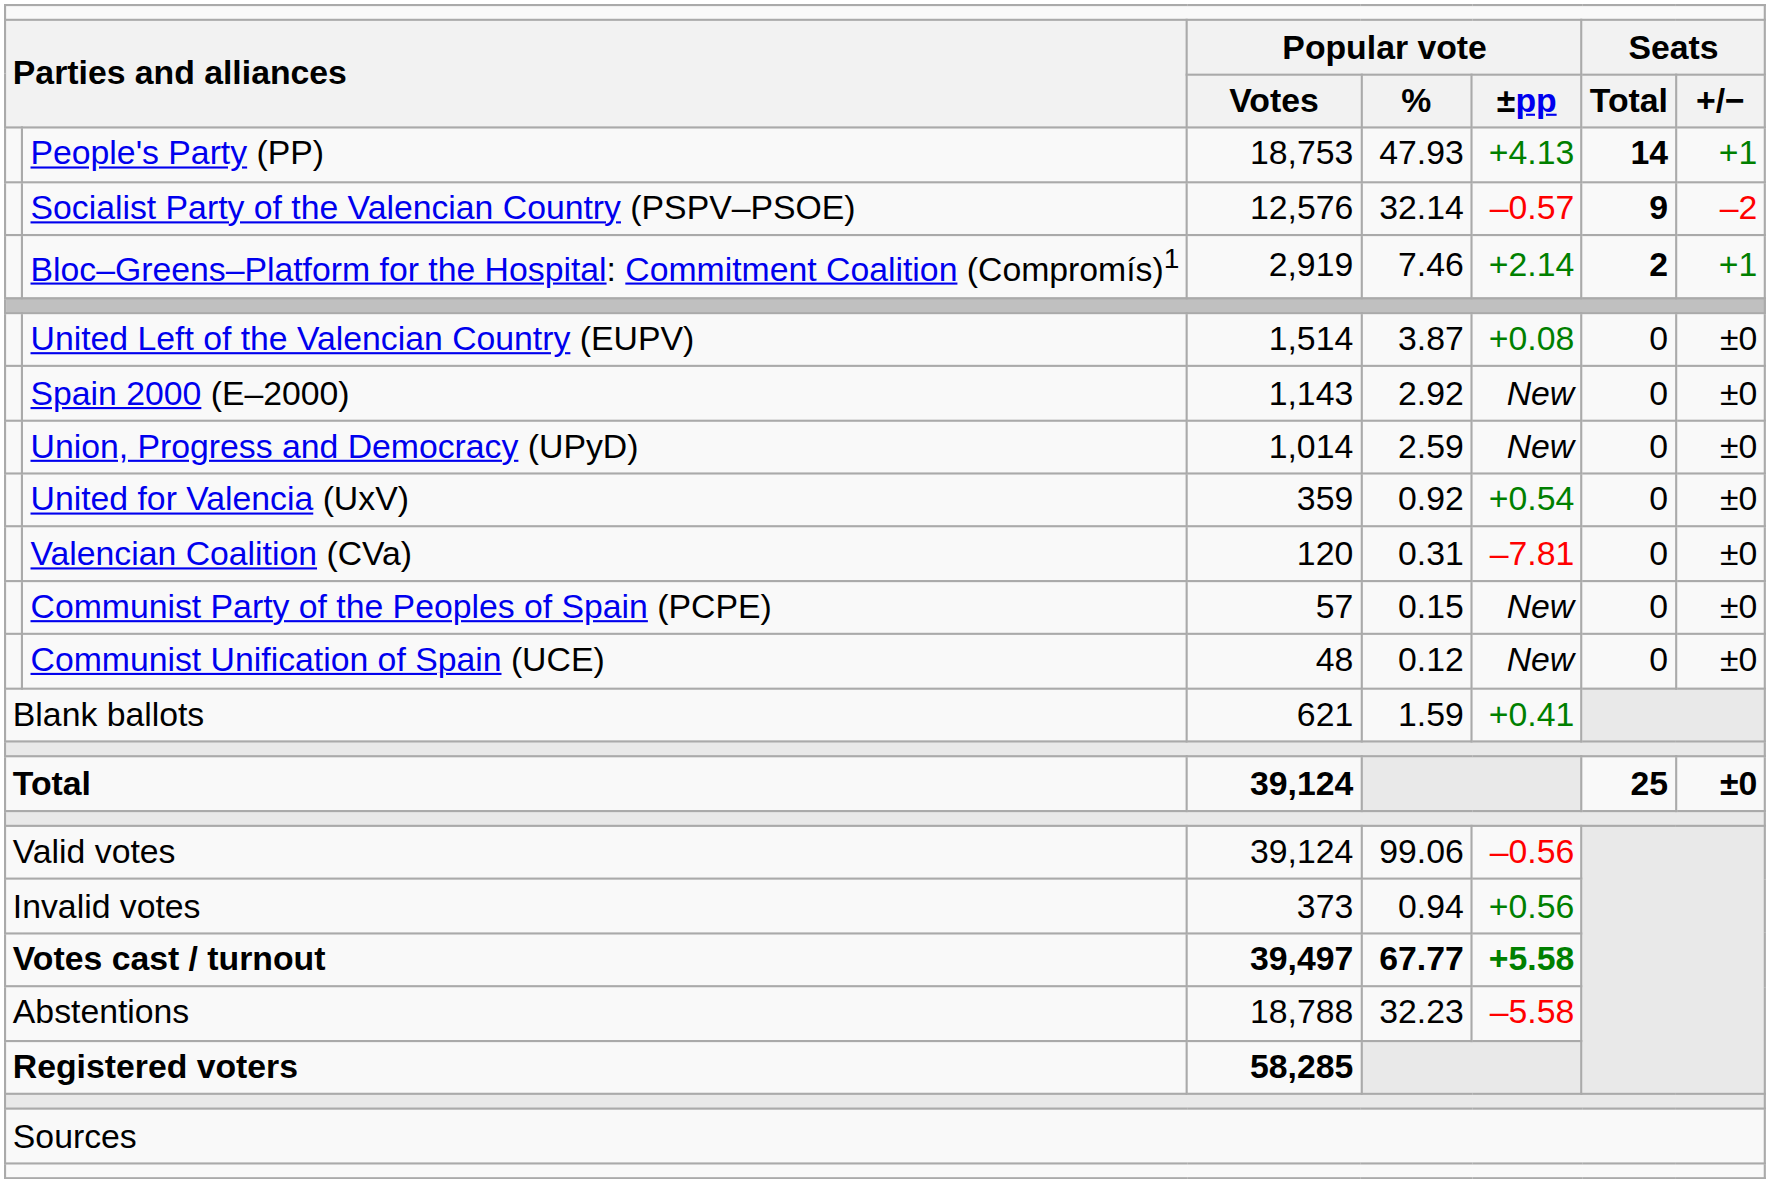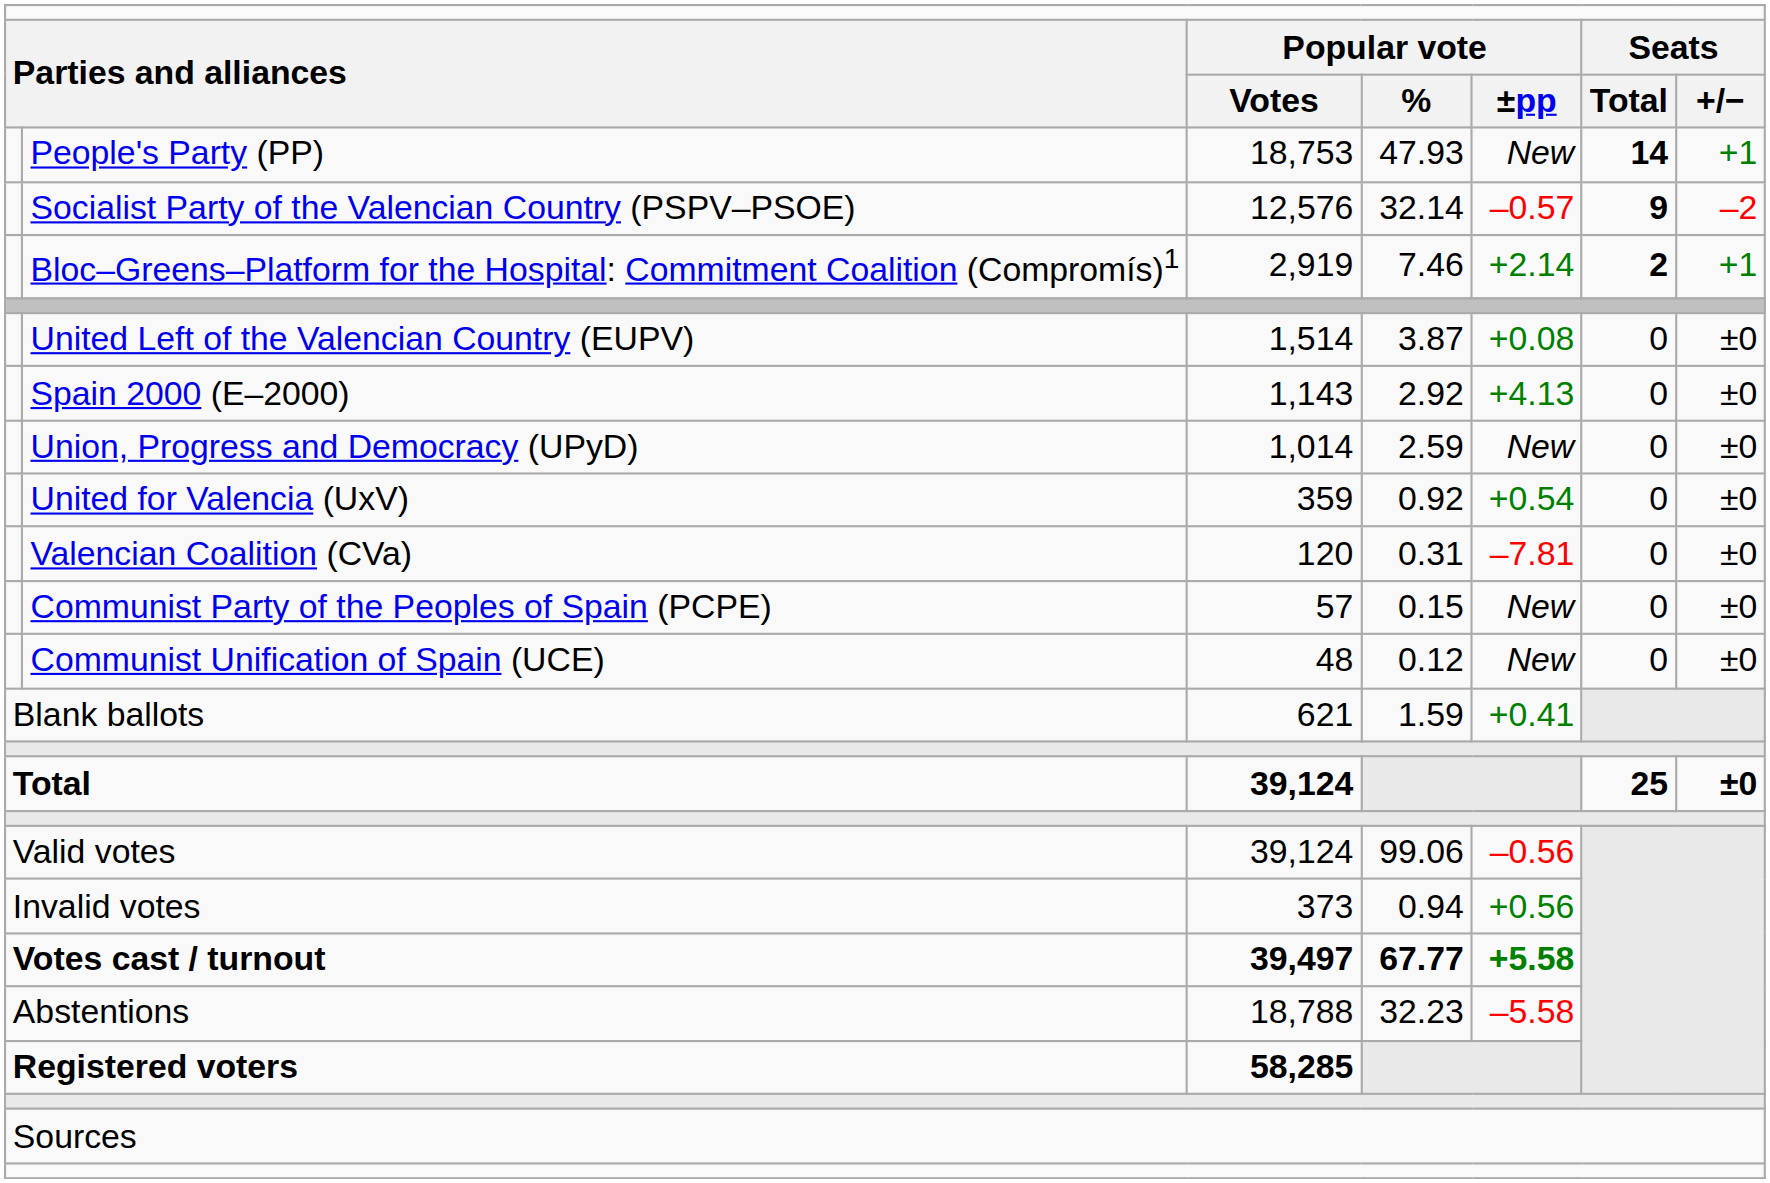(1532, 153) +4.13 -> (1540, 153) New
(1540, 392) New -> (1532, 392) +4.13
